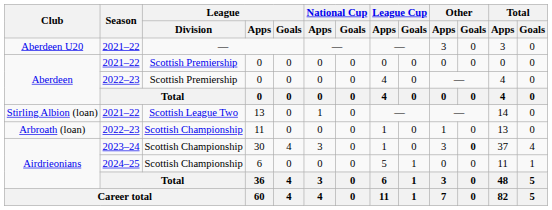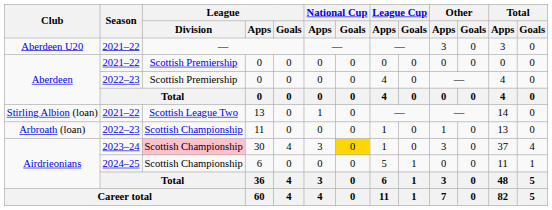(194, 146) no background -> (194, 146) pink background
(353, 146) no background -> (353, 146) gold background
(473, 146) bold -> (473, 146) normal
